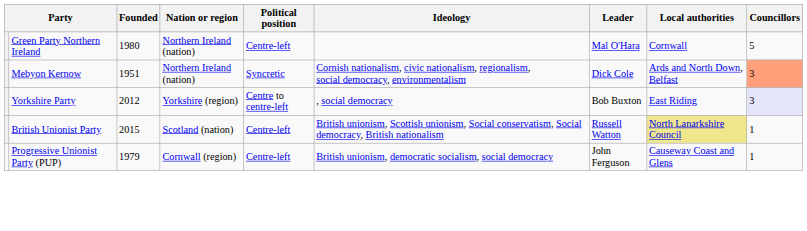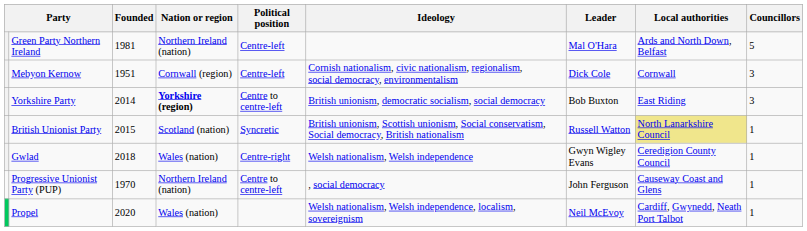(129, 46) 1980 -> (125, 46) 1981
(668, 46) Cornwall -> (685, 46) Ards and North Down, Belfast
(197, 73) Northern Ireland (nation) -> (195, 73) Cornwall (region)
(265, 73) Syncretic -> (262, 73) Centre-left
(696, 73) Ards and North Down, Belfast -> (657, 73) Cornwall
(752, 73) lightsalmon background -> (752, 73) no background
(129, 101) 2012 -> (125, 101) 2014
(200, 101) normal -> (180, 101) bold
(354, 101) , social democracy -> (427, 101) British unionism, democratic socialism, social democracy
(752, 101) lavender background -> (752, 101) no background
(268, 129) Centre-left -> (259, 129) Syncretic
+ row: (25, 157)
(129, 157) 1979 -> (125, 184) 1970
(199, 157) Cornwall (region) -> (192, 184) Northern Ireland (nation)
(268, 157) Centre-left -> (261, 184) Centre to centre-left
(435, 157) British unionism, democratic socialism, social democracy -> (346, 184) , social democracy
+ row: (25, 212)
